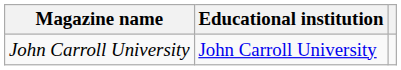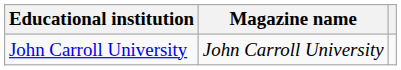columns swapped: (99, 19) <-> (291, 19)
